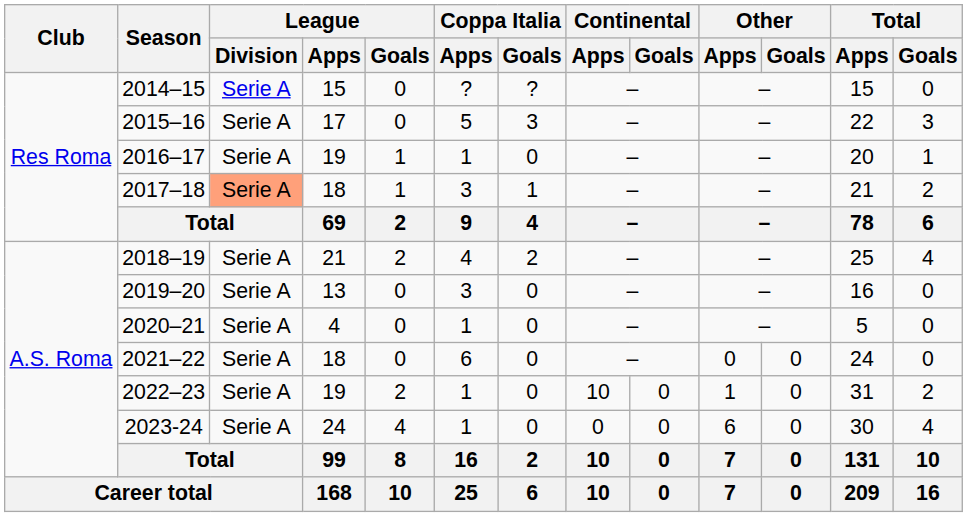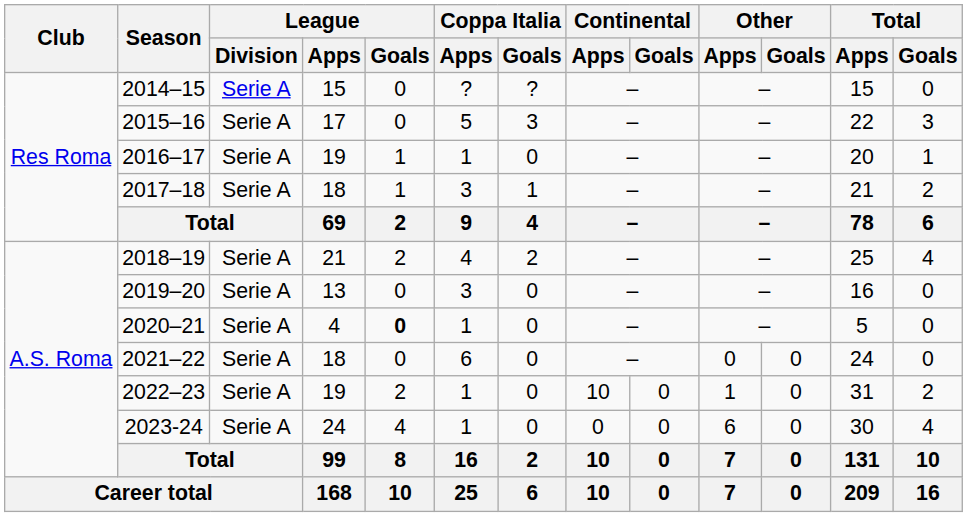(256, 190) lightsalmon background -> (256, 190) no background
(400, 325) normal -> (400, 325) bold
